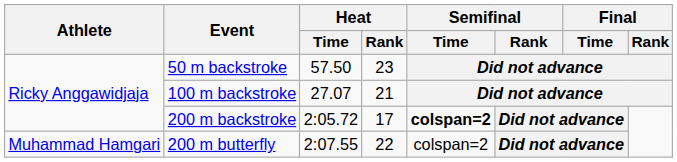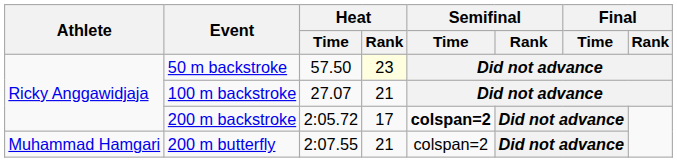(384, 68) no background -> (384, 68) lightyellow background
(384, 145) 22 -> (384, 145) 21
